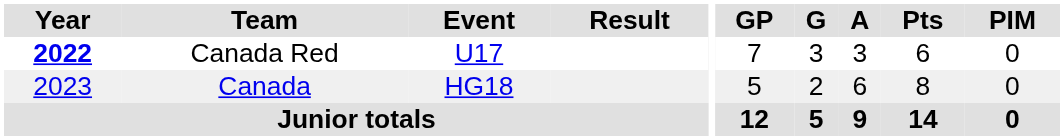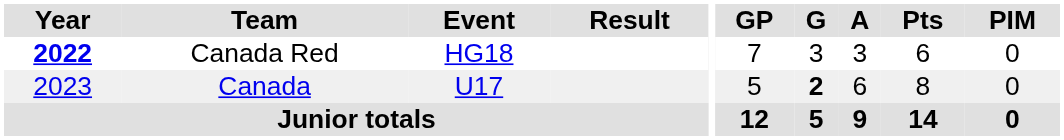(479, 53) U17 -> (479, 53) HG18
(479, 86) HG18 -> (479, 86) U17
(816, 86) normal -> (816, 86) bold
